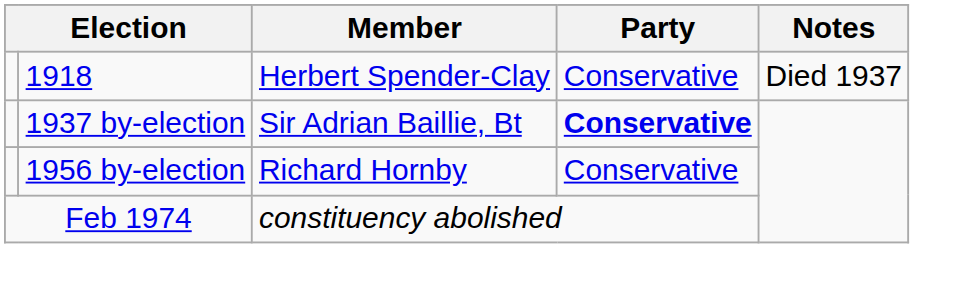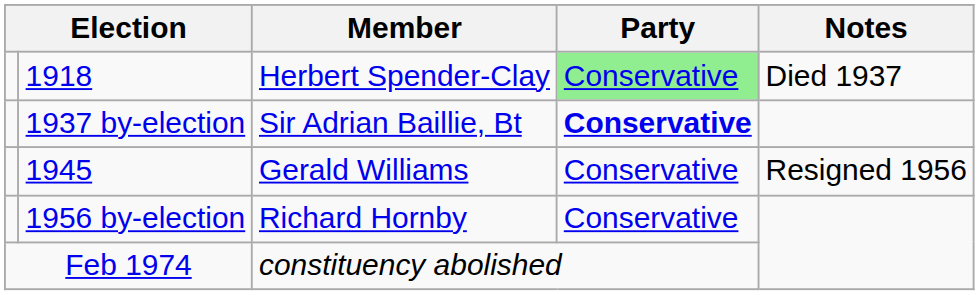(651, 75) no background -> (651, 75) lightgreen background
+ row: (59, 170)
